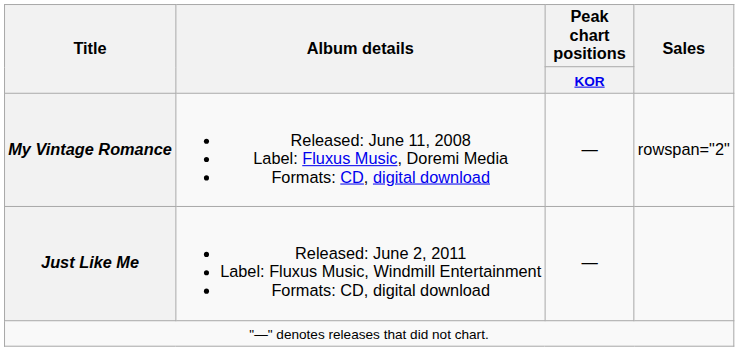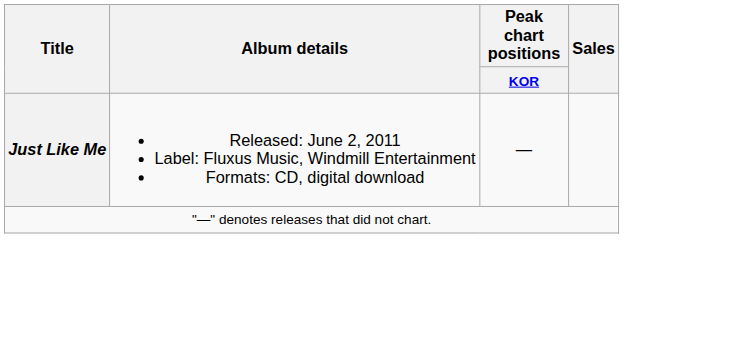- row: (90, 149)
